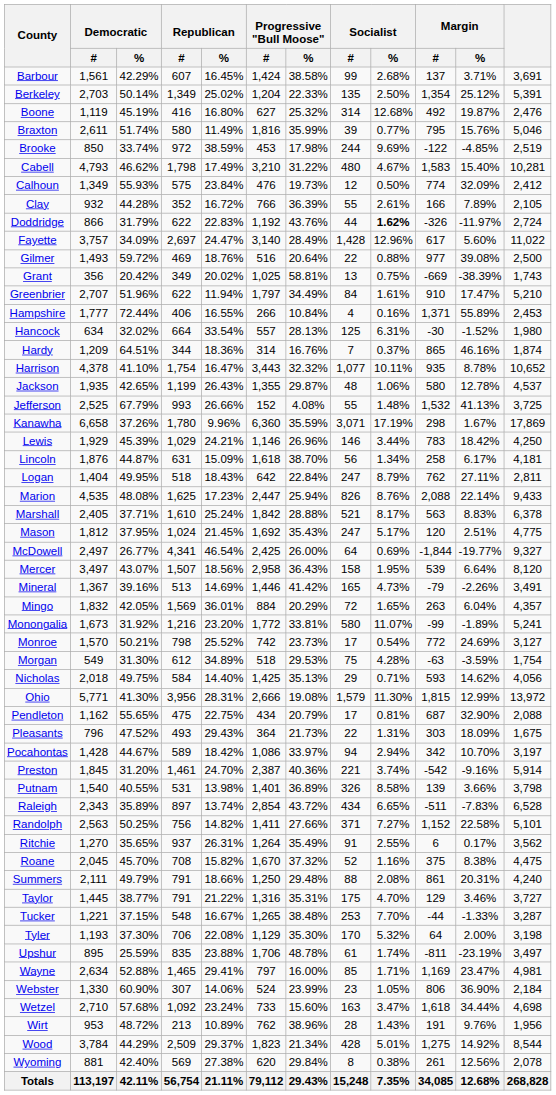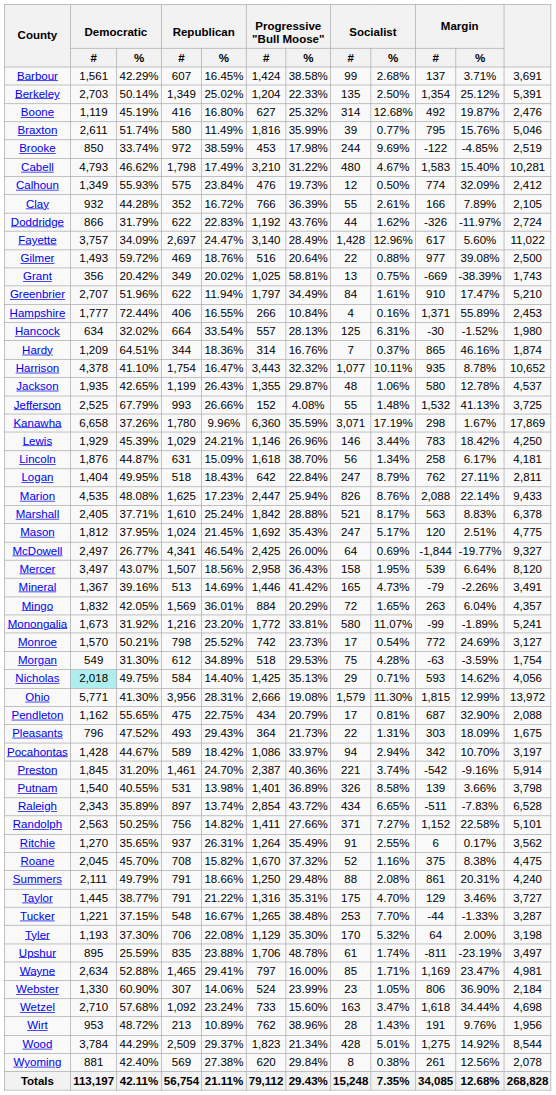(393, 222) bold -> (393, 222) normal
(94, 679) no background -> (94, 679) paleturquoise background
